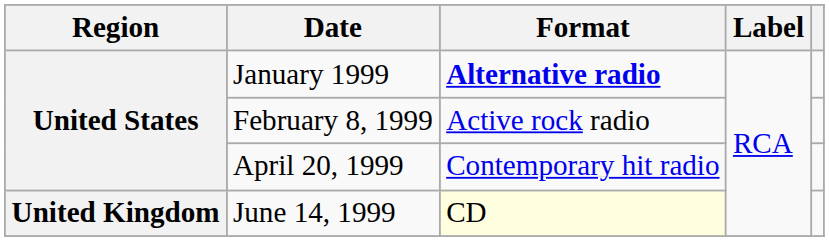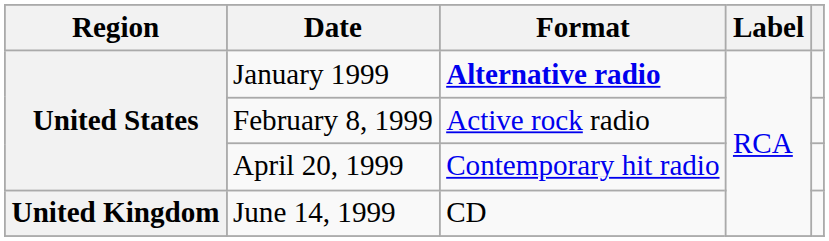(466, 212) lightyellow background -> (466, 212) no background
